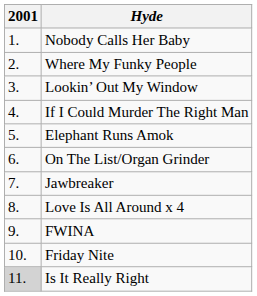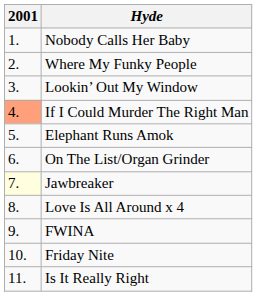(14, 111) no background -> (14, 111) lightsalmon background
(14, 183) no background -> (14, 183) lightyellow background
(17, 278) lightgrey background -> (17, 278) no background
